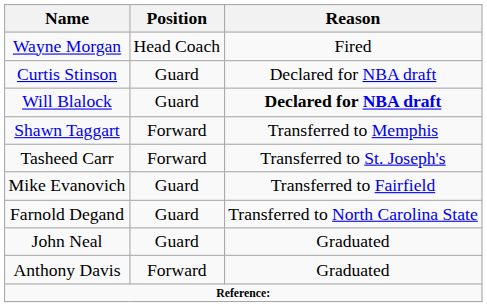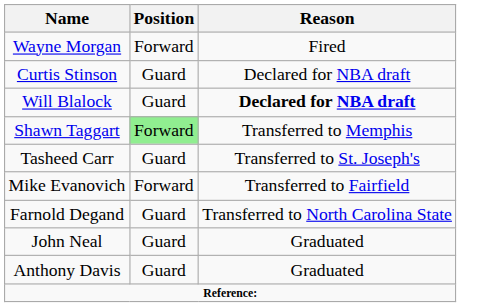(177, 46) Head Coach -> (164, 46) Forward
(177, 130) no background -> (164, 130) lightgreen background
(177, 158) Forward -> (164, 158) Guard
(177, 185) Guard -> (164, 185) Forward
(177, 269) Forward -> (164, 269) Guard
